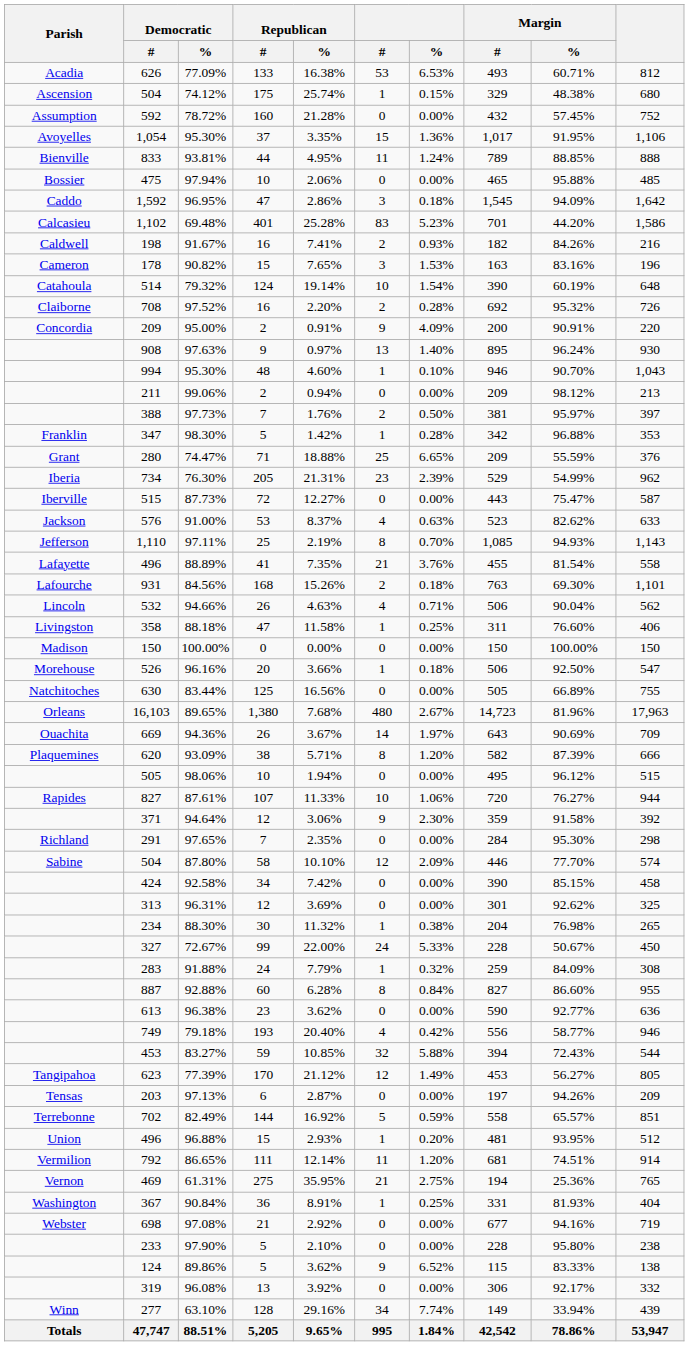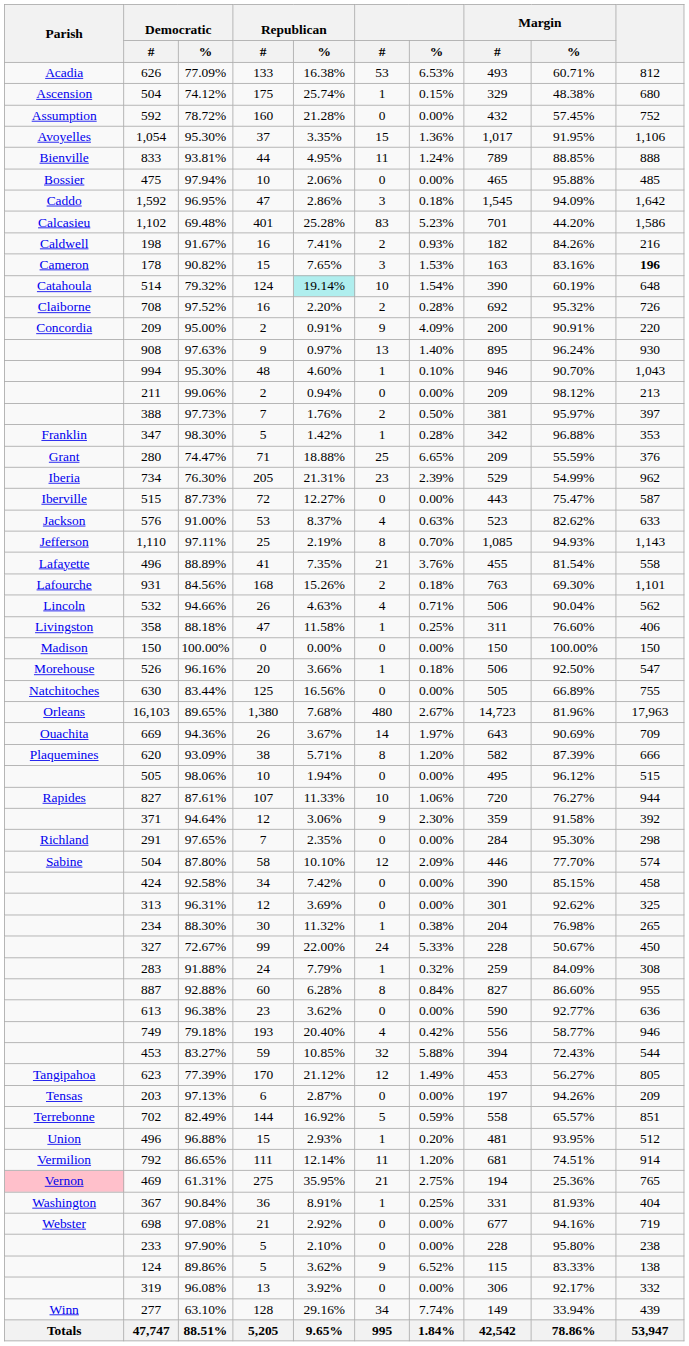(650, 264) normal -> (650, 264) bold
(324, 286) no background -> (324, 286) paleturquoise background
(64, 1181) no background -> (64, 1181) pink background
